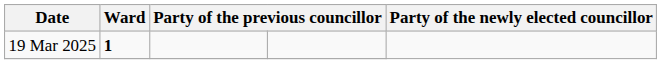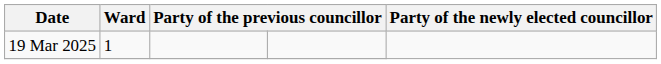(108, 44) bold -> (108, 44) normal
